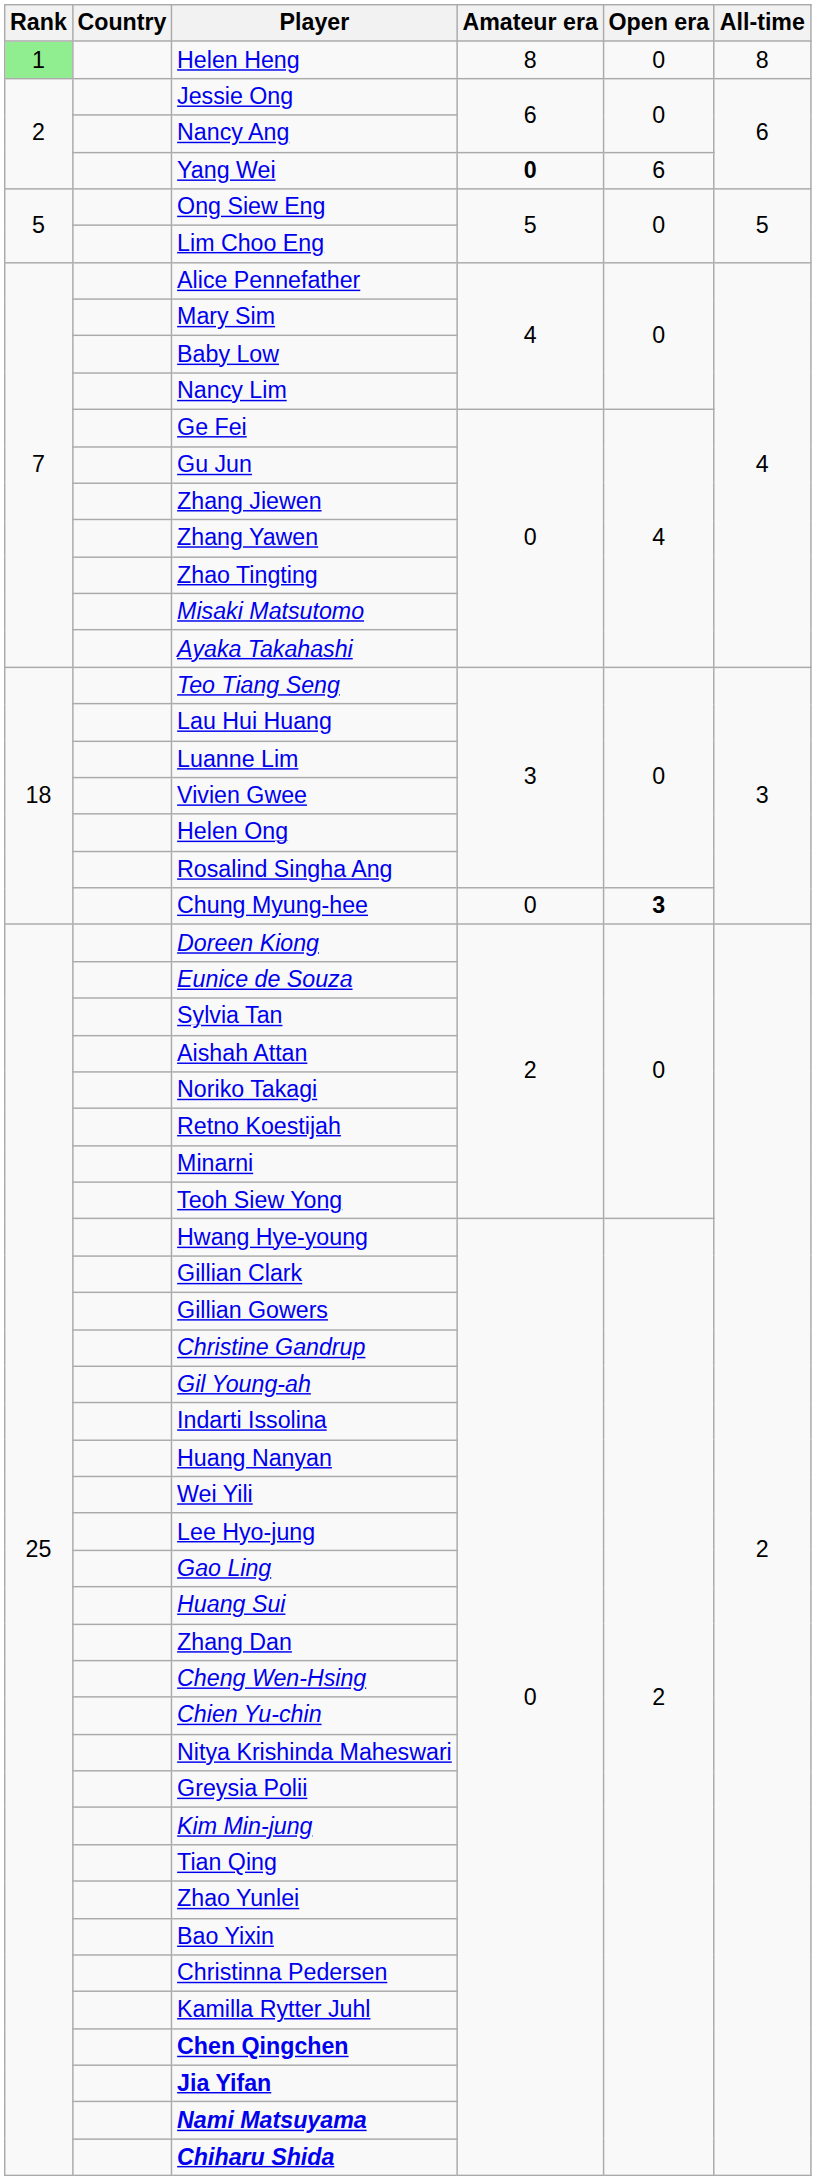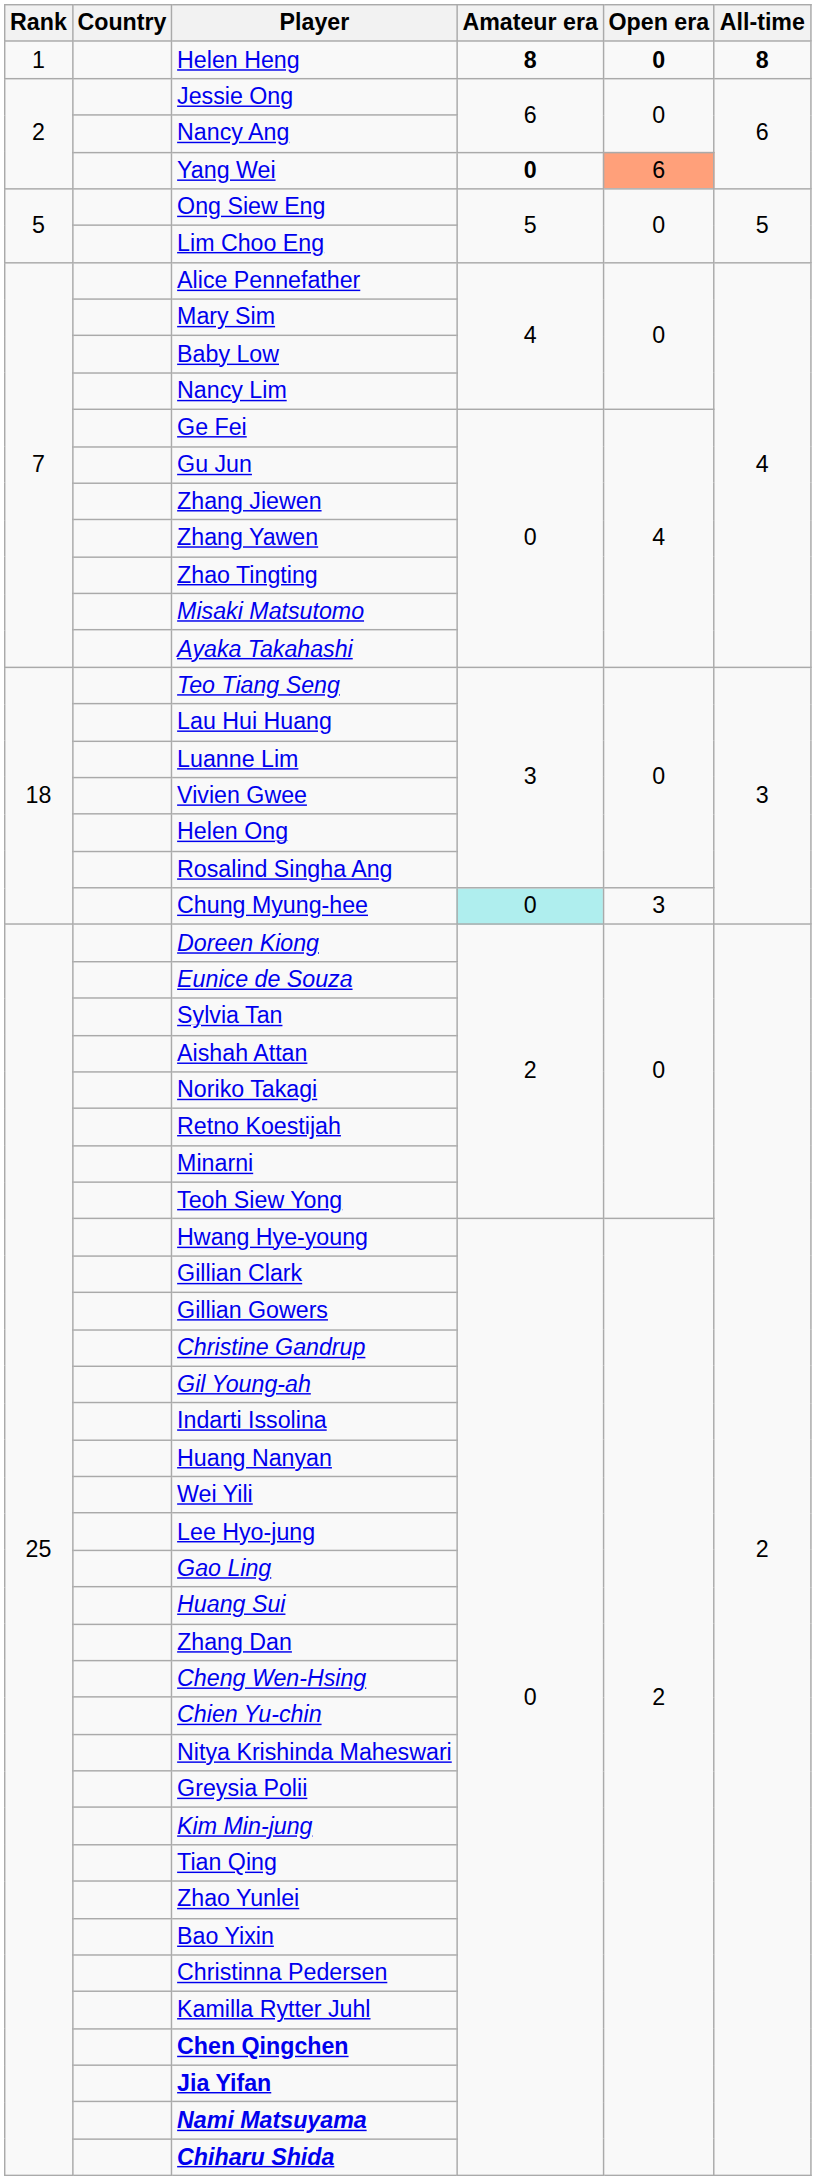(38, 59) lightgreen background -> (38, 59) no background
(530, 59) normal -> (530, 59) bold
(659, 59) normal -> (659, 59) bold
(762, 59) normal -> (762, 59) bold
(659, 170) no background -> (659, 170) lightsalmon background
(530, 905) no background -> (530, 905) paleturquoise background
(659, 905) bold -> (659, 905) normal
